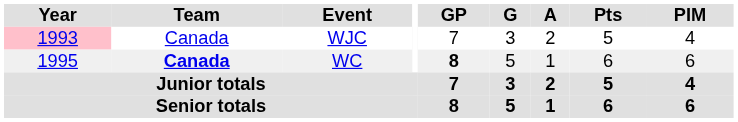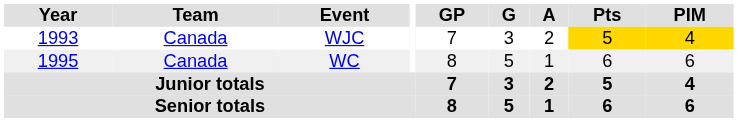(58, 38) pink background -> (58, 38) no background
(608, 38) no background -> (607, 38) gold background
(690, 38) no background -> (690, 38) gold background
(197, 60) bold -> (196, 60) normal
(454, 60) bold -> (452, 60) normal
